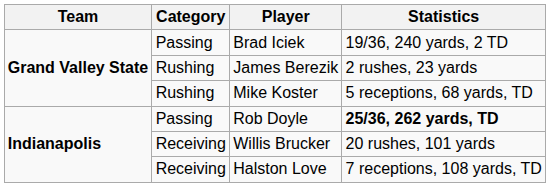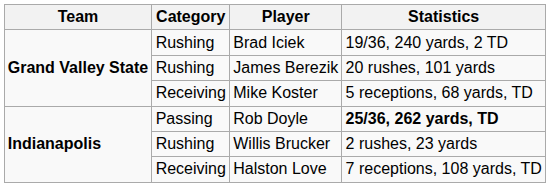(184, 42) Passing -> (185, 42) Rushing
(411, 67) 2 rushes, 23 yards -> (420, 67) 20 rushes, 101 yards
(185, 93) Rushing -> (191, 93) Receiving
(191, 144) Receiving -> (185, 144) Rushing
(420, 144) 20 rushes, 101 yards -> (411, 144) 2 rushes, 23 yards
